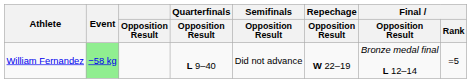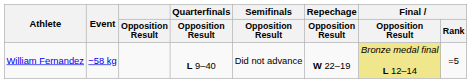(103, 61) lightgreen background -> (103, 61) no background
(400, 61) no background -> (400, 61) khaki background
